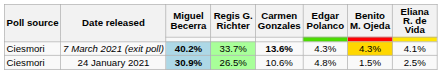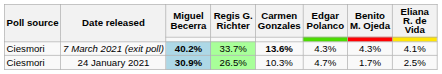(370, 49) gold background -> (370, 49) no background
(279, 63) 10.6% -> (279, 63) 10.3%
(325, 63) 4.8% -> (325, 63) 4.7%
(370, 63) 1.5% -> (370, 63) 1.7%
